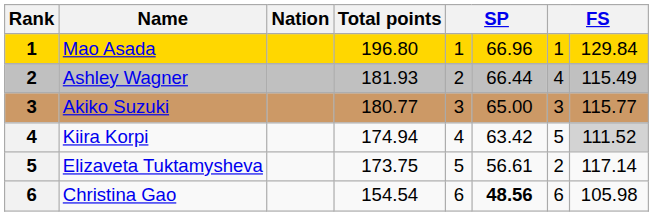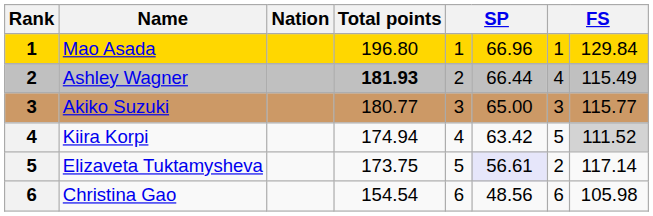(390, 78) normal -> (390, 78) bold
(509, 166) no background -> (509, 166) lavender background
(509, 195) bold -> (509, 195) normal
